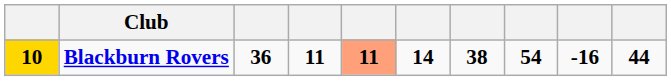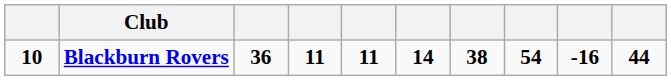(32, 57) gold background -> (32, 57) no background
(369, 57) lightsalmon background -> (369, 57) no background
